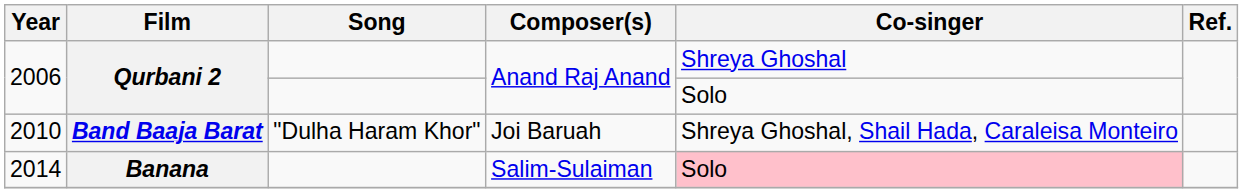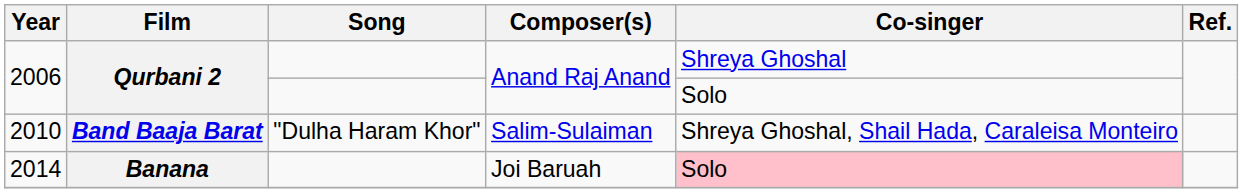(546, 132) Joi Baruah -> (572, 132) Salim-Sulaiman
(572, 168) Salim-Sulaiman -> (546, 168) Joi Baruah
